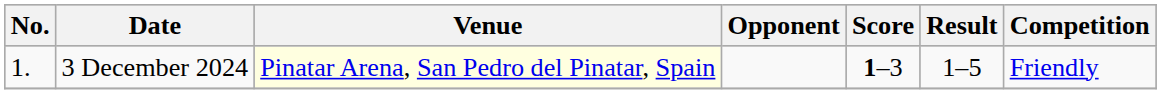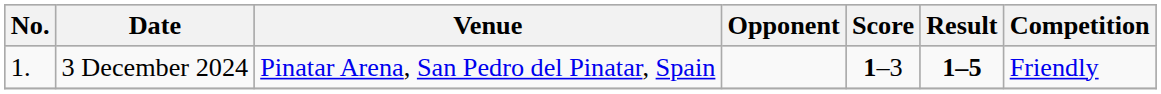(488, 66) lightyellow background -> (488, 66) no background
(962, 66) normal -> (962, 66) bold
